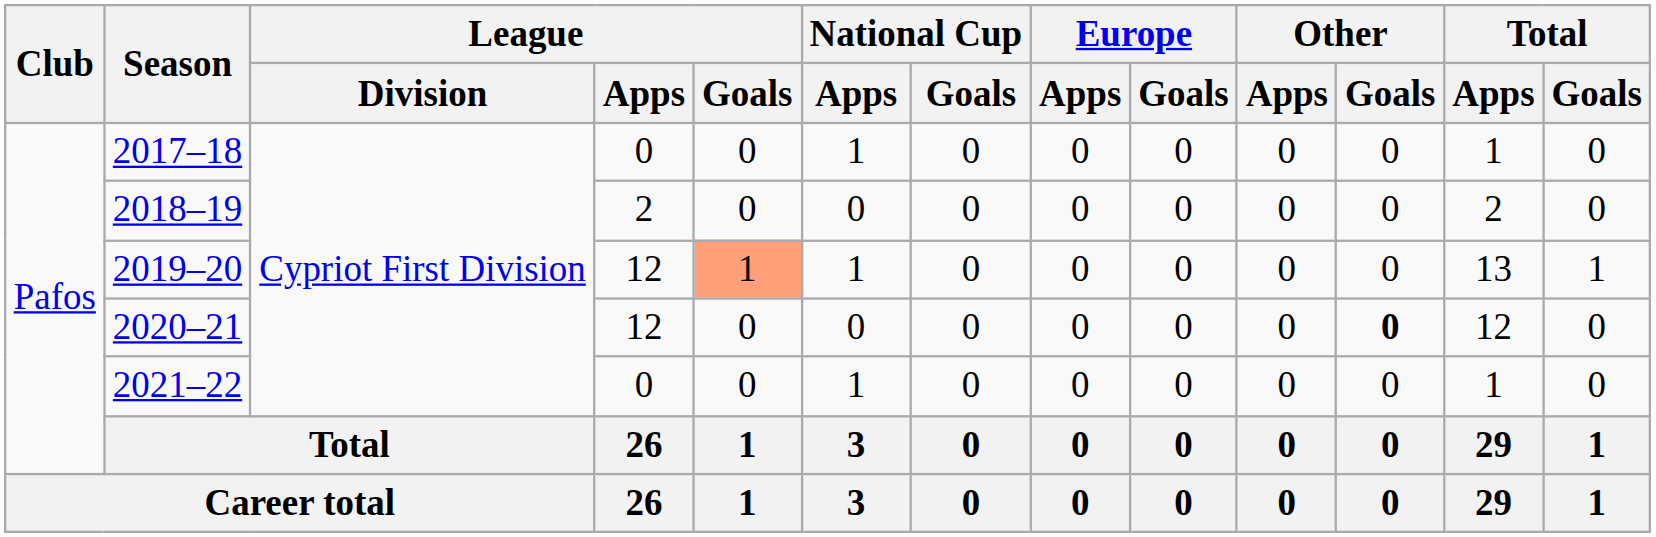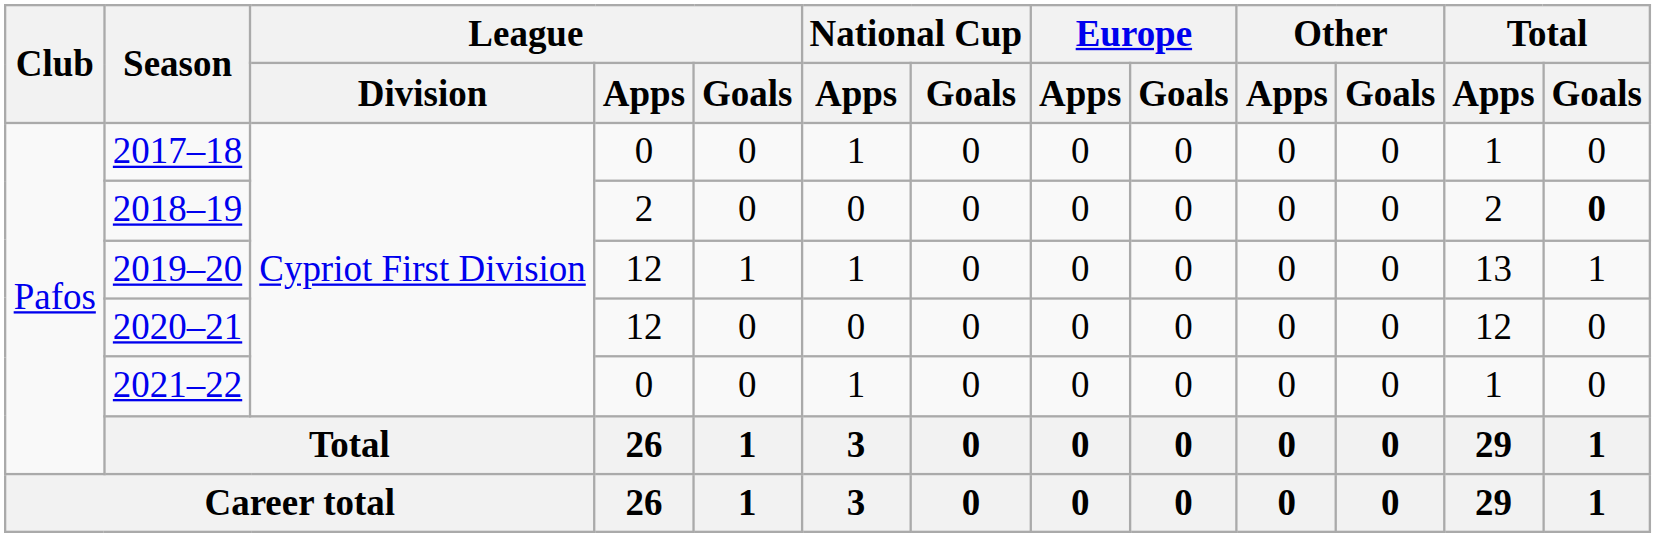(1597, 209) normal -> (1597, 209) bold
(747, 268) lightsalmon background -> (747, 268) no background
(1390, 326) bold -> (1390, 326) normal
